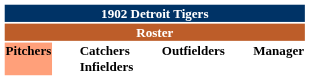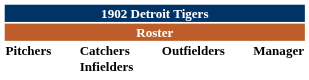(28, 51) lightsalmon background -> (28, 51) no background
